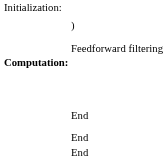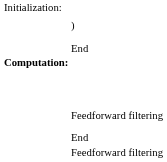(117, 48) Feedforward filtering -> (80, 48) End
(80, 115) End -> (117, 115) Feedforward filtering
(80, 152) End -> (117, 152) Feedforward filtering
